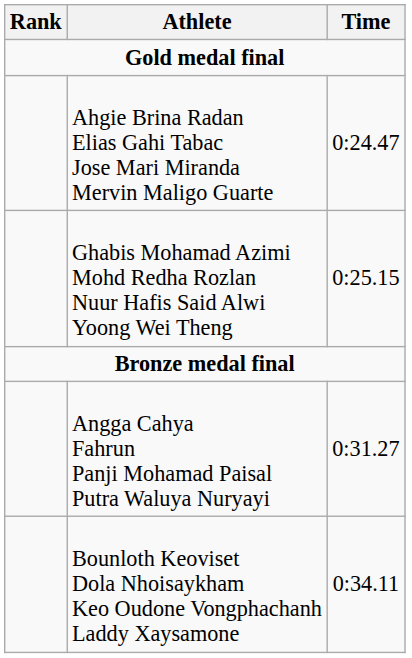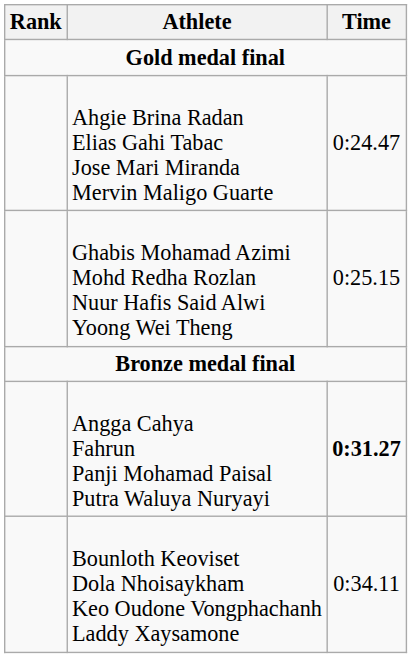(366, 448) normal -> (366, 448) bold
